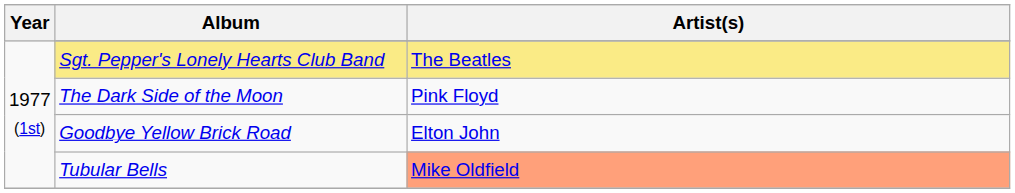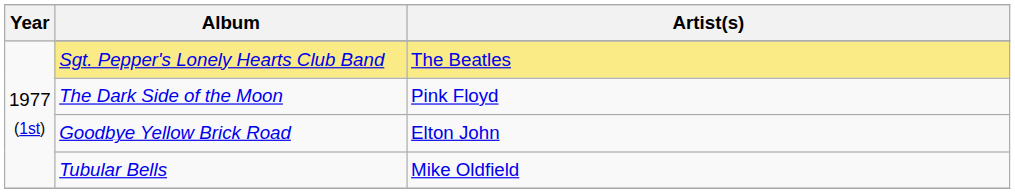(465, 169) lightsalmon background -> (465, 169) no background
